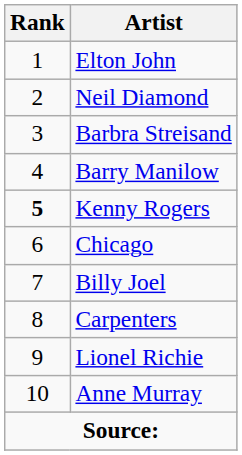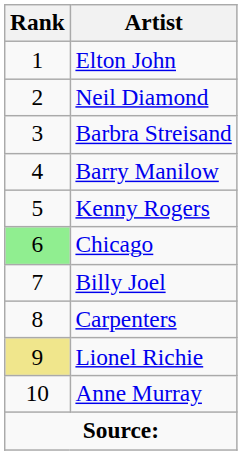(37, 208) bold -> (37, 208) normal
(37, 245) no background -> (37, 245) lightgreen background
(37, 356) no background -> (37, 356) khaki background
